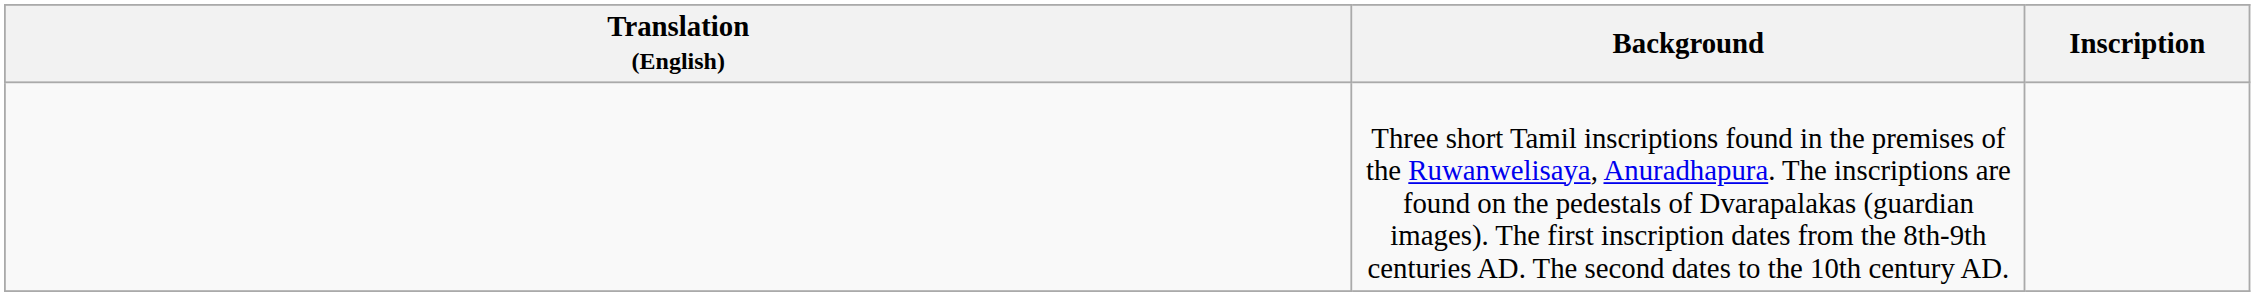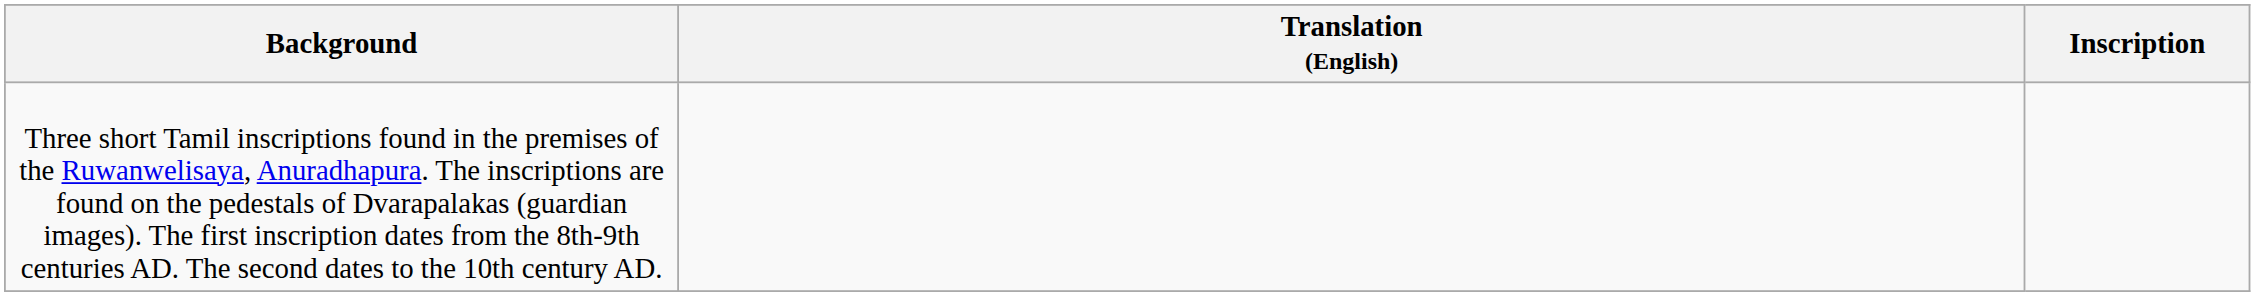columns swapped: (1688, 43) <-> (678, 43)
